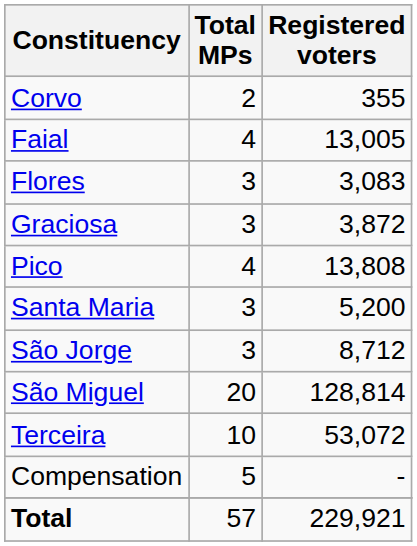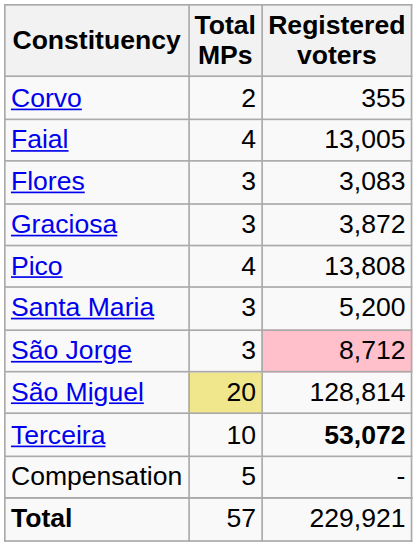(372, 350) no background -> (372, 350) pink background
(241, 392) no background -> (241, 392) khaki background
(365, 434) normal -> (365, 434) bold
